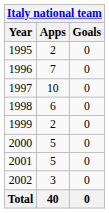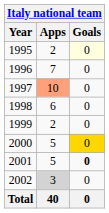(87, 50) no background -> (87, 50) lightyellow background
(53, 87) no background -> (53, 87) lightsalmon background
(87, 143) no background -> (87, 143) gold background
(87, 161) normal -> (87, 161) bold
(53, 180) no background -> (53, 180) lightgrey background
